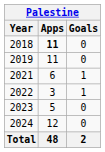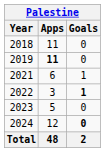(52, 44) bold -> (52, 44) normal
(52, 60) normal -> (52, 60) bold
(83, 92) normal -> (83, 92) bold
(83, 124) normal -> (83, 124) bold
